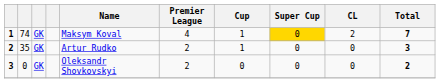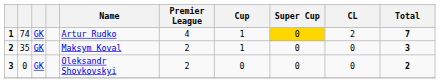(91, 34) Maksym Koval -> (89, 34) Artur Rudko
(89, 48) Artur Rudko -> (91, 48) Maksym Koval
